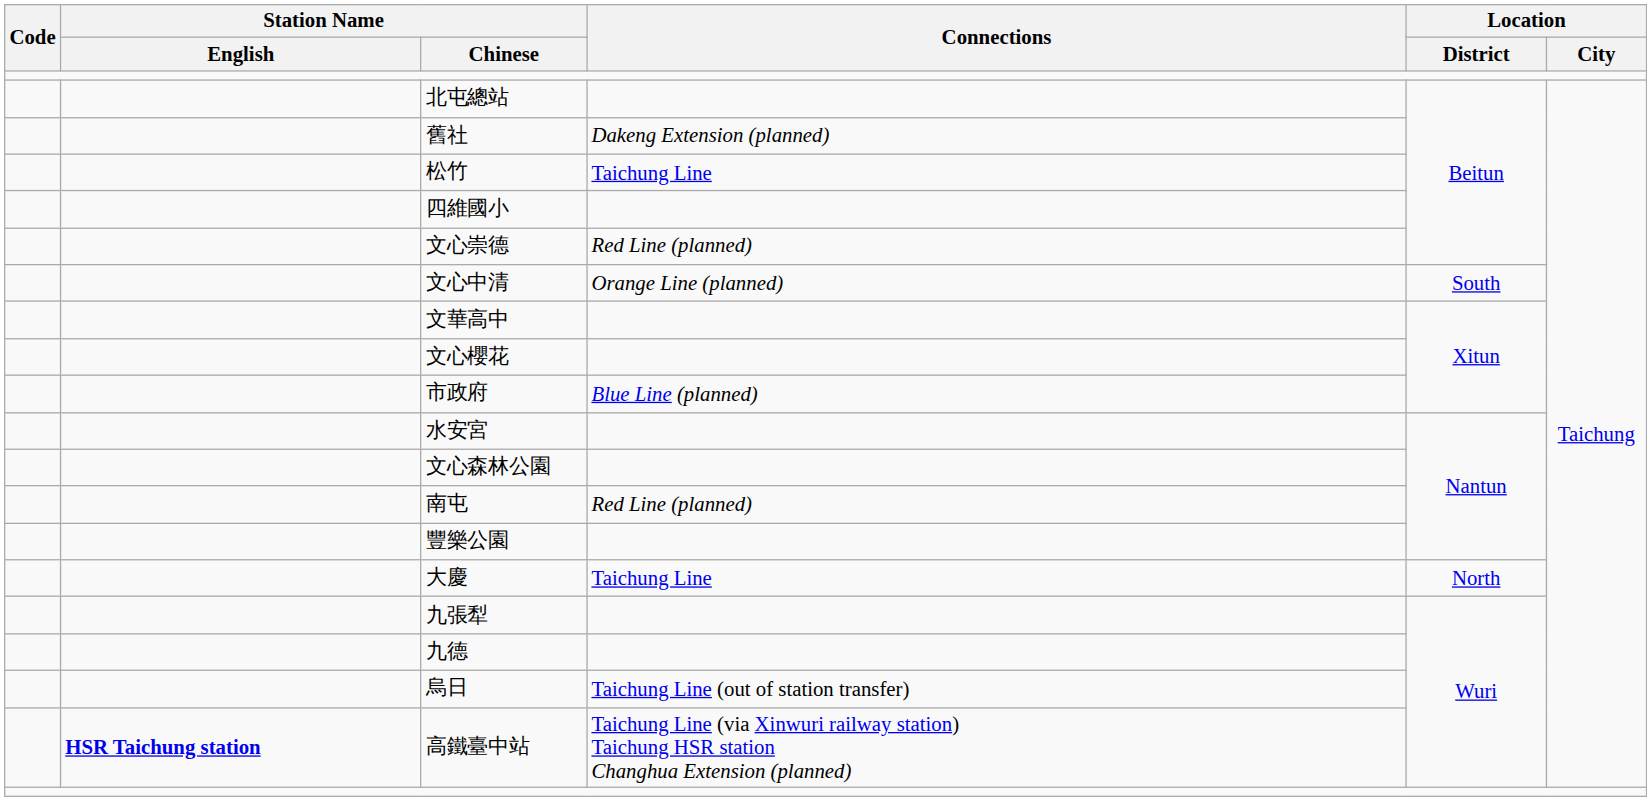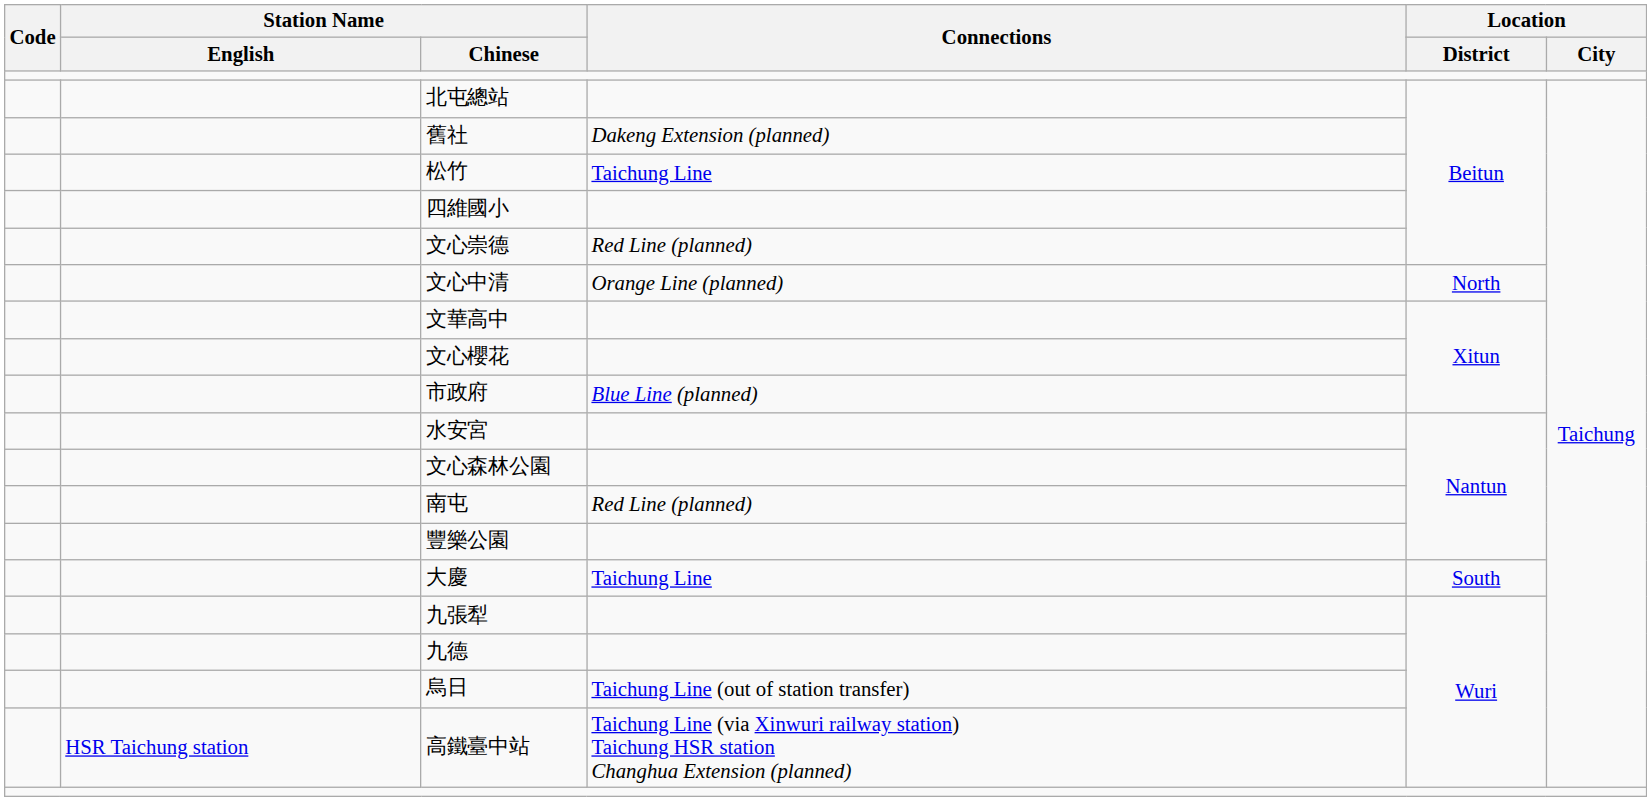(1476, 282) South -> (1476, 282) North
(1476, 578) North -> (1476, 578) South
(163, 747) bold -> (157, 747) normal
